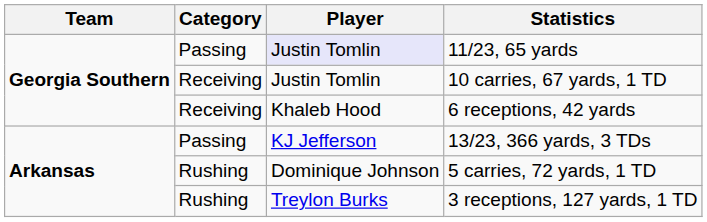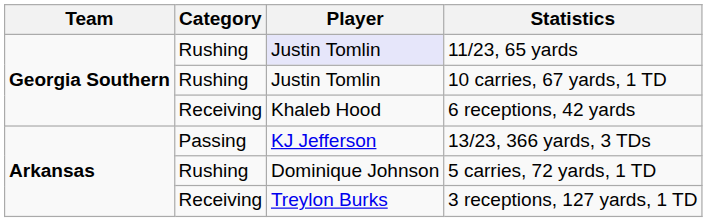(212, 49) Passing -> (213, 49) Rushing
(220, 80) Receiving -> (213, 80) Rushing
(213, 200) Rushing -> (220, 200) Receiving
